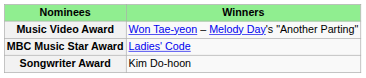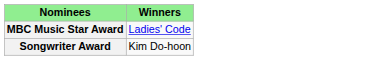- row: (65, 30)
